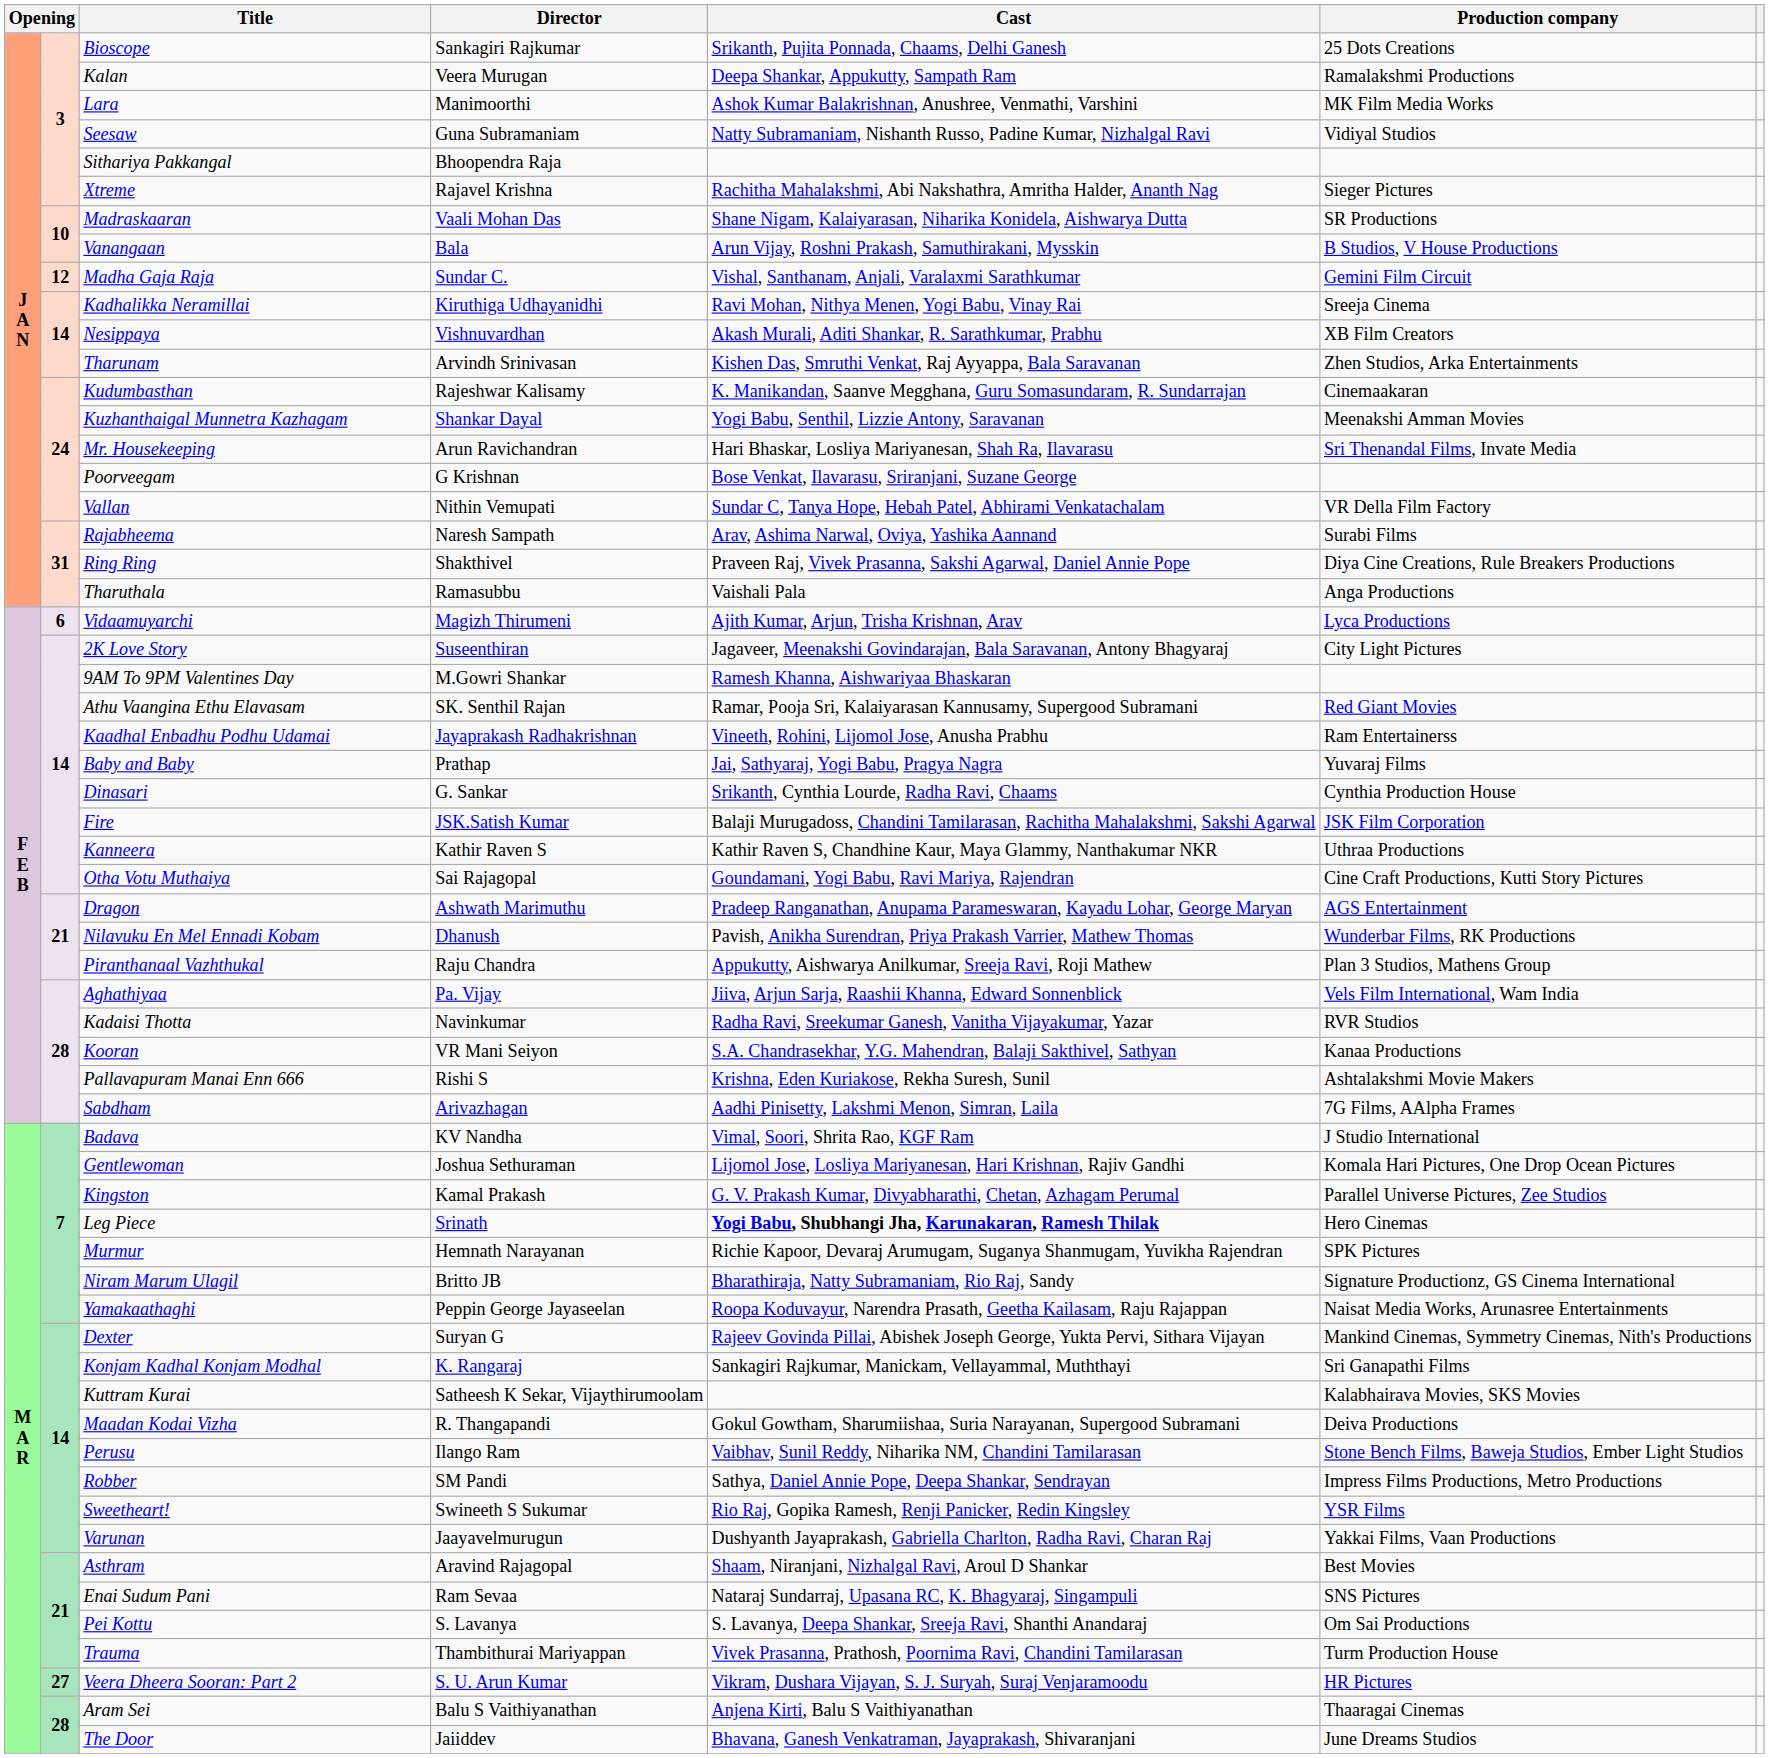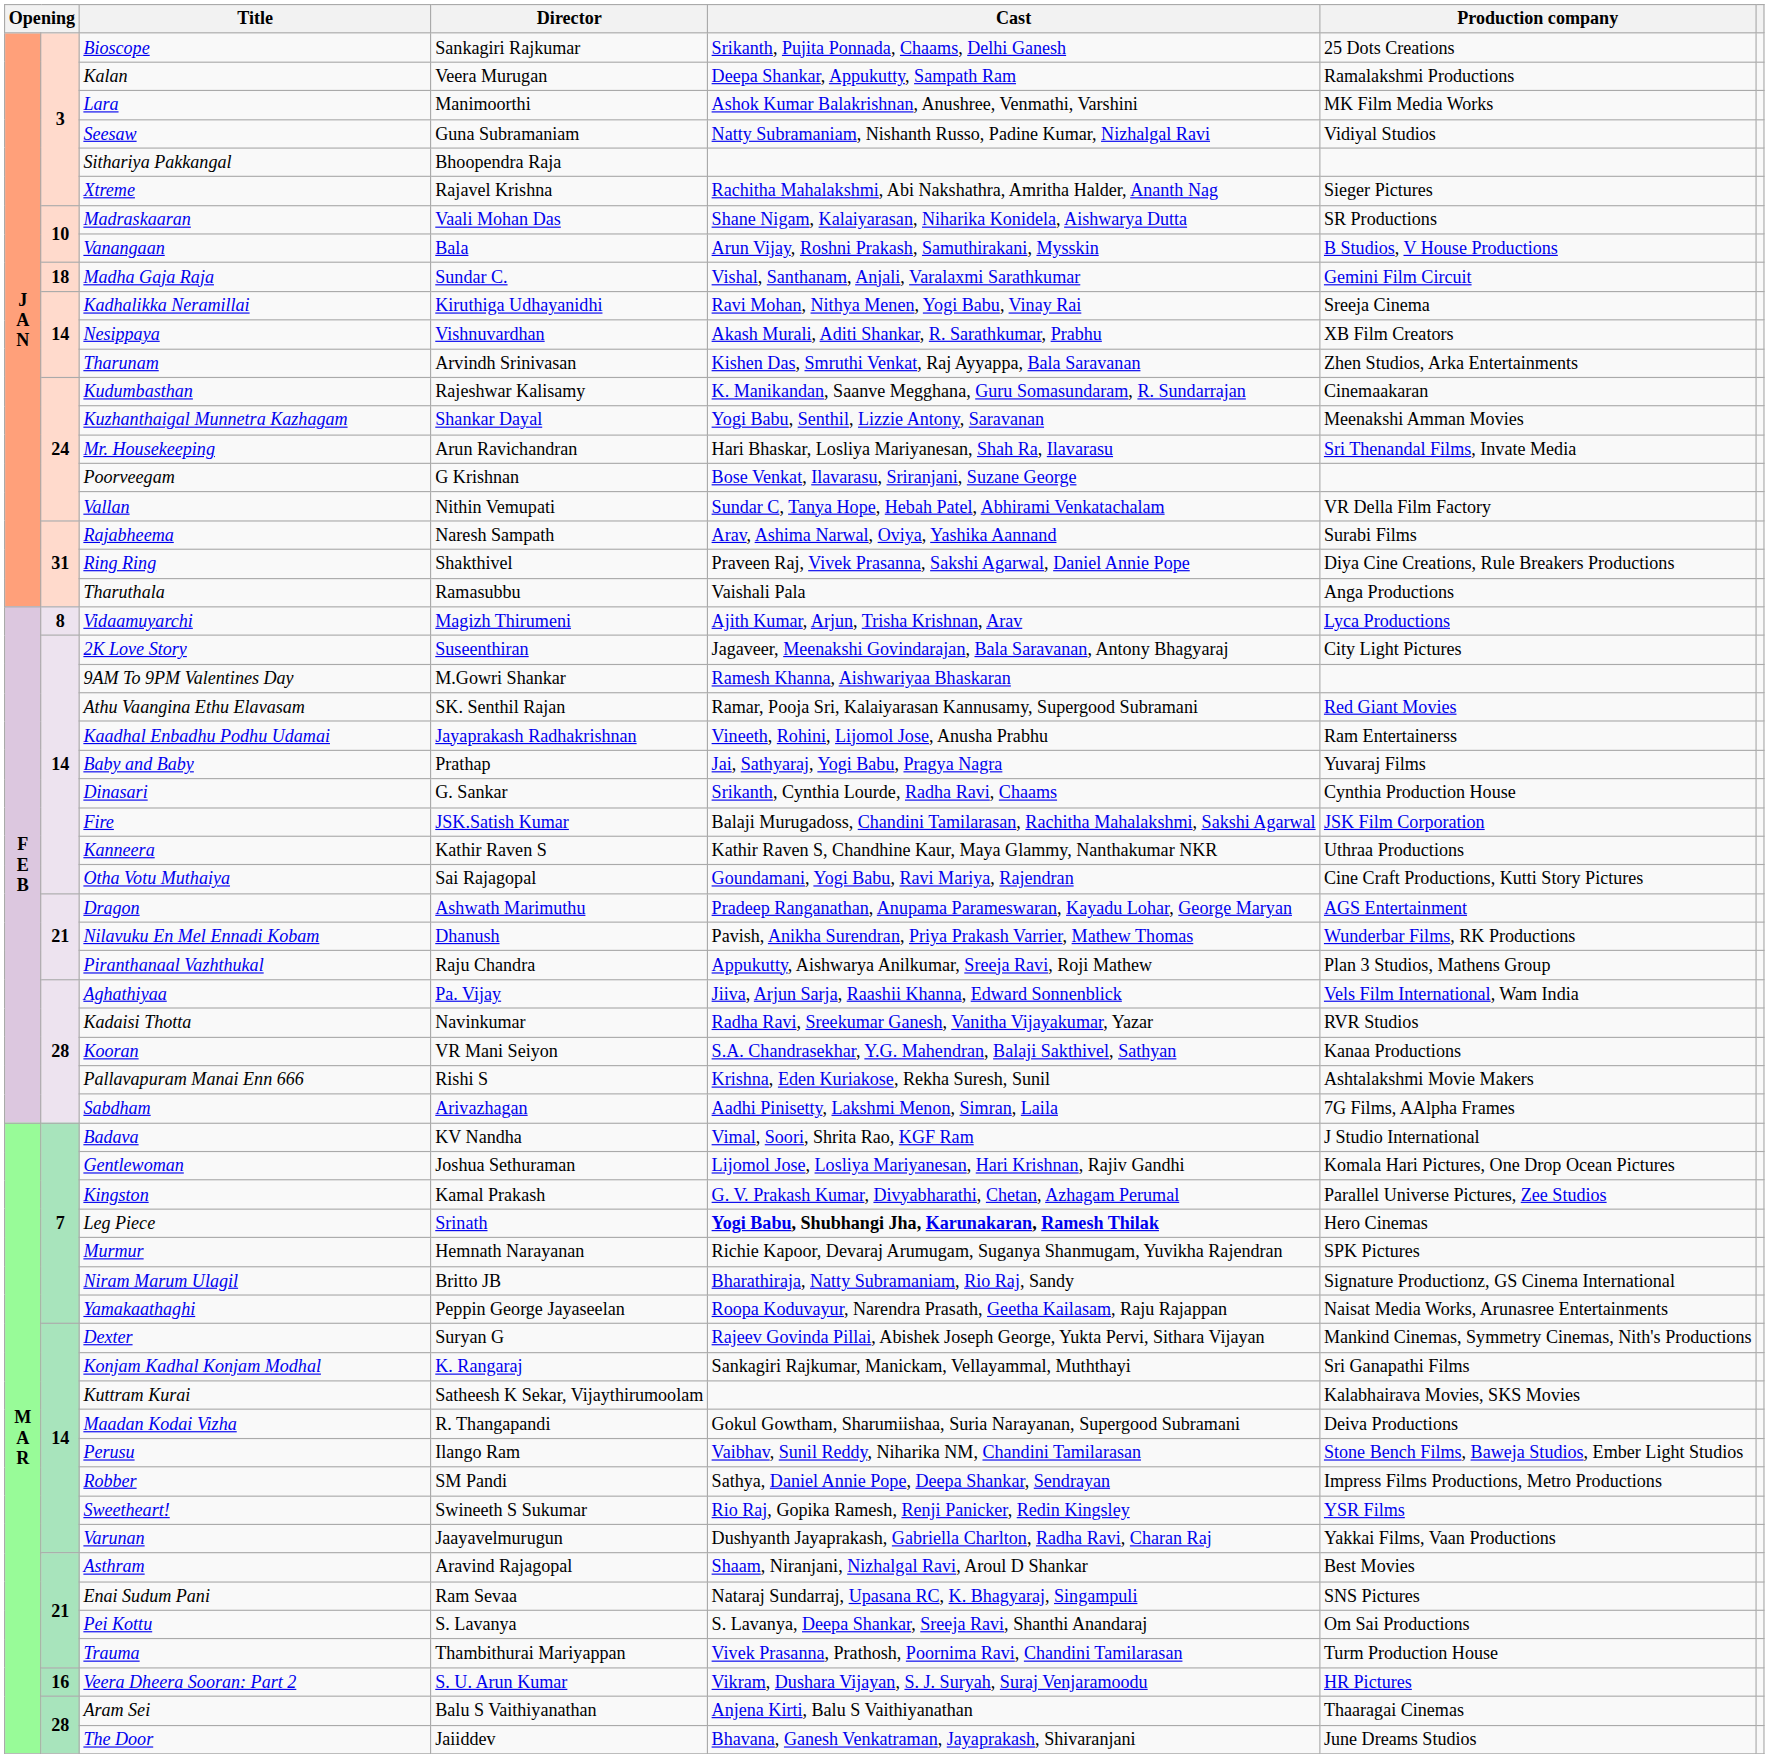(60, 276) 12 -> (60, 276) 18
(60, 620) 6 -> (60, 620) 8
(60, 1681) 27 -> (60, 1681) 16
